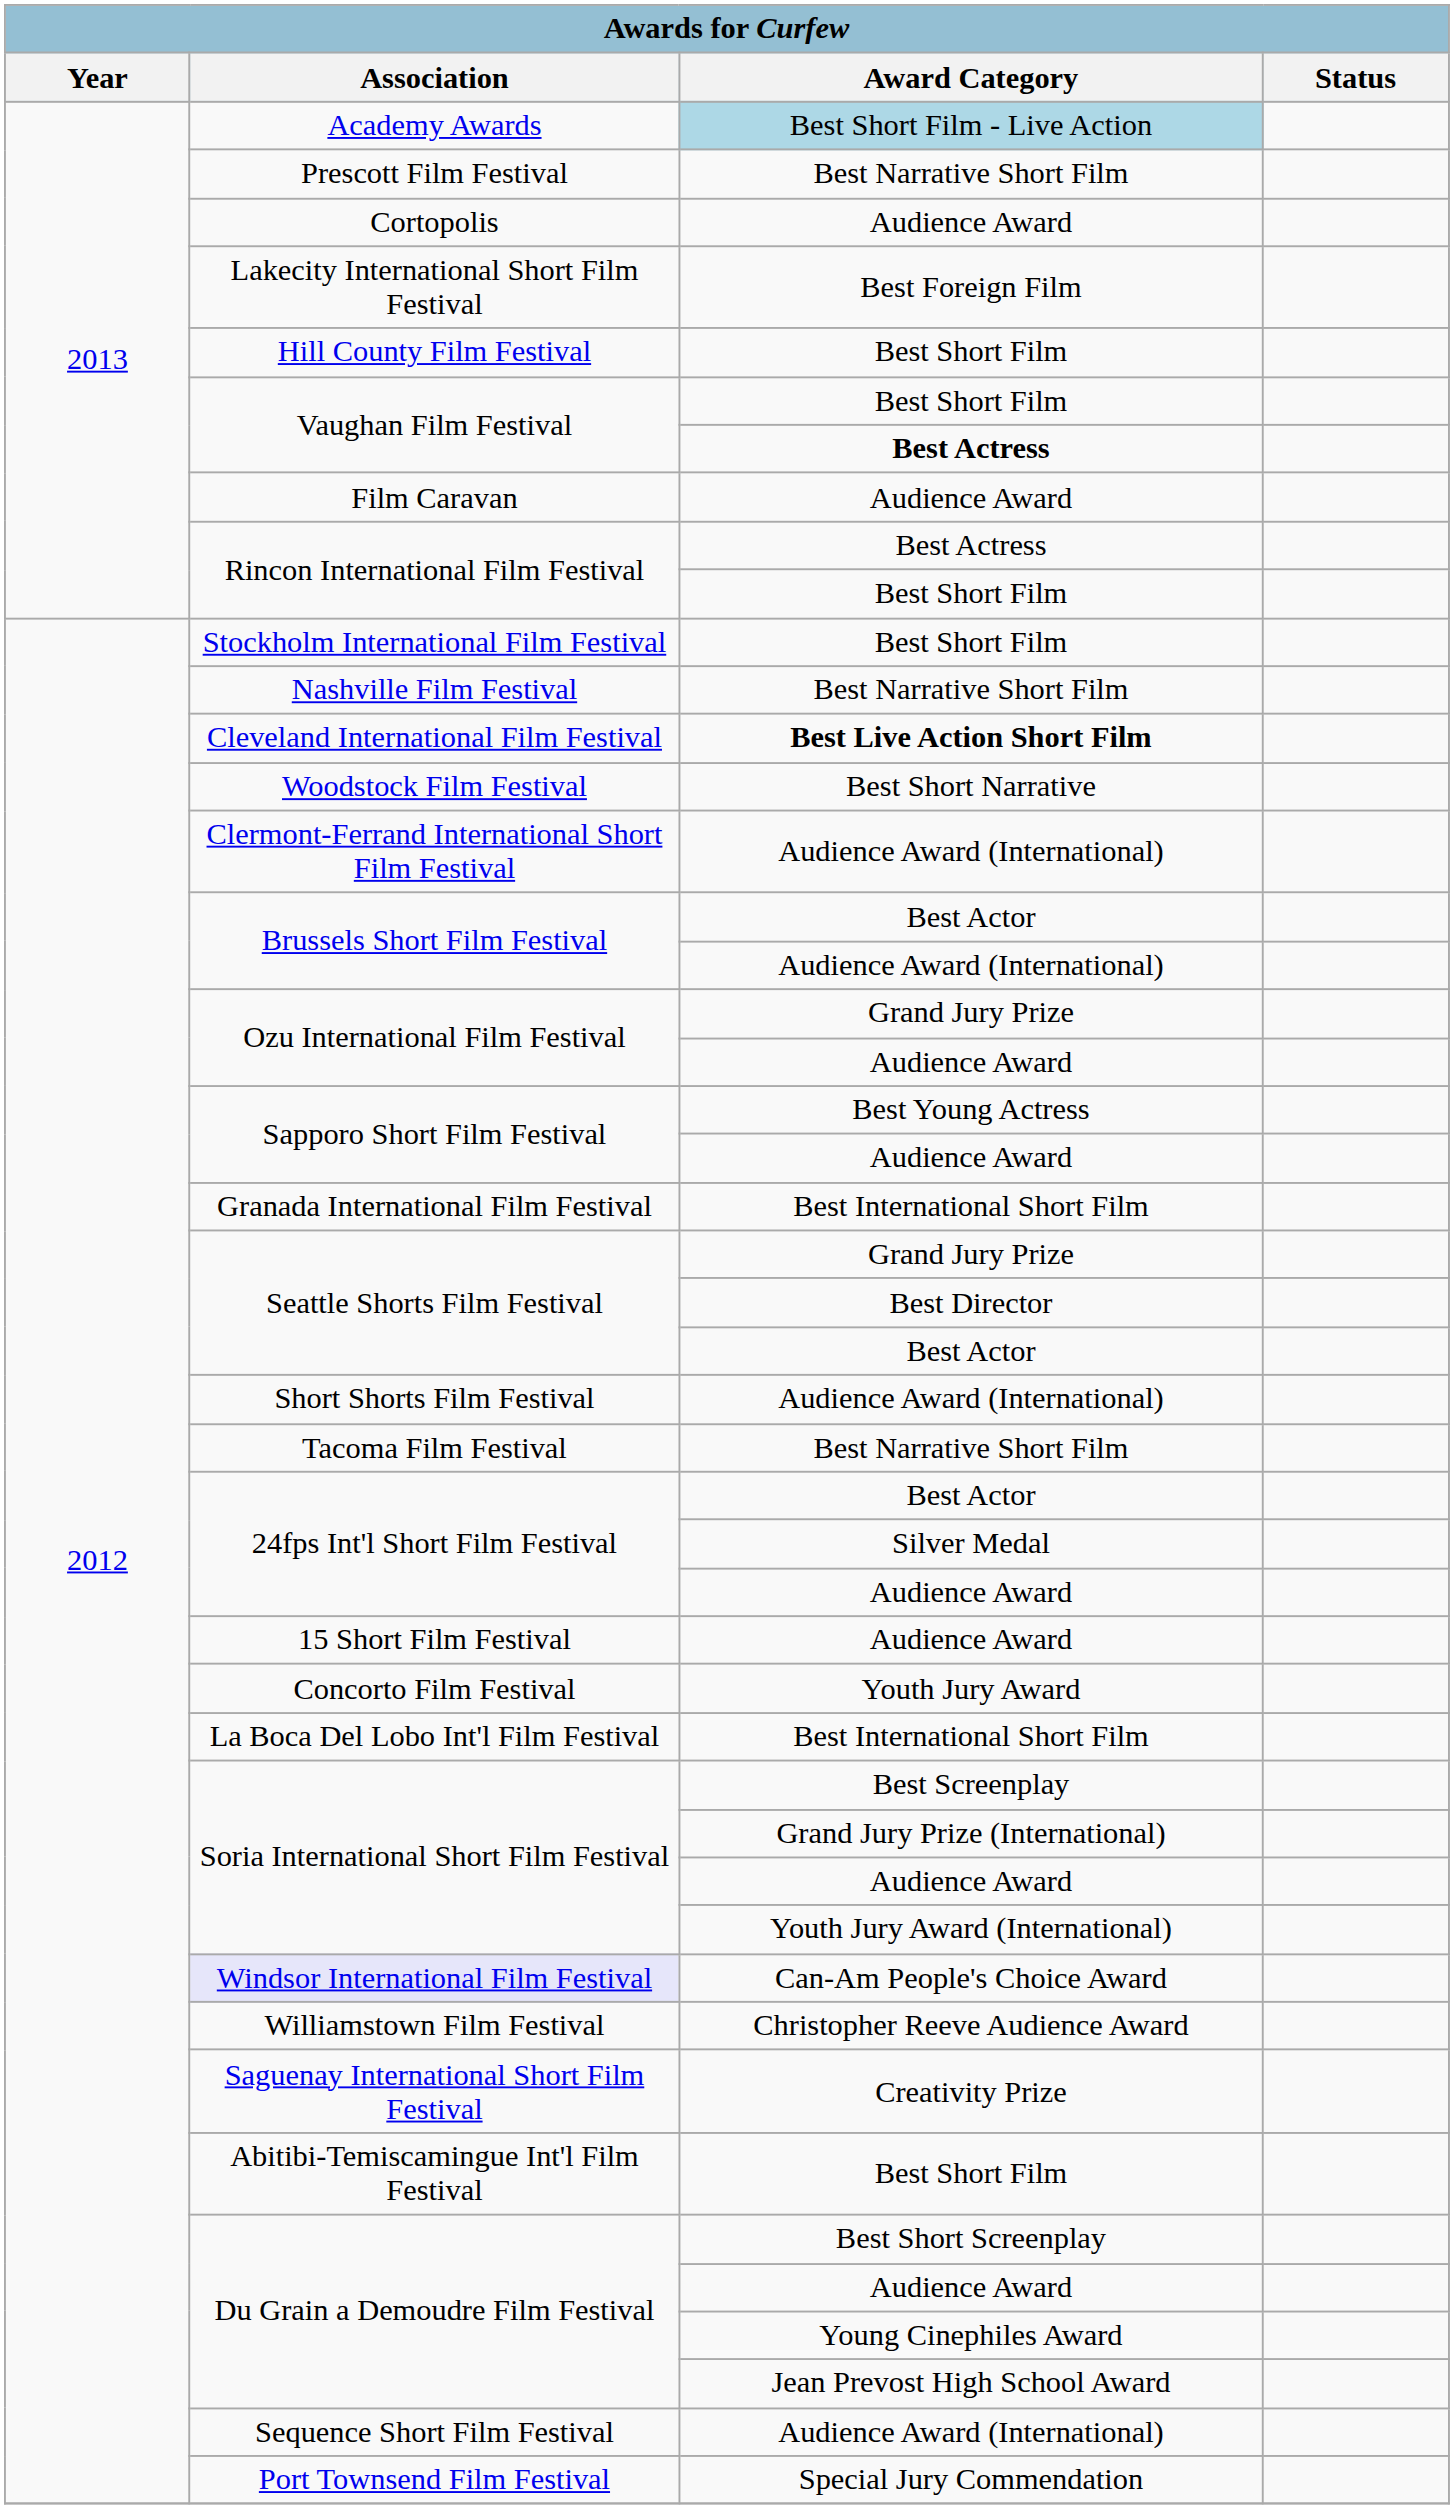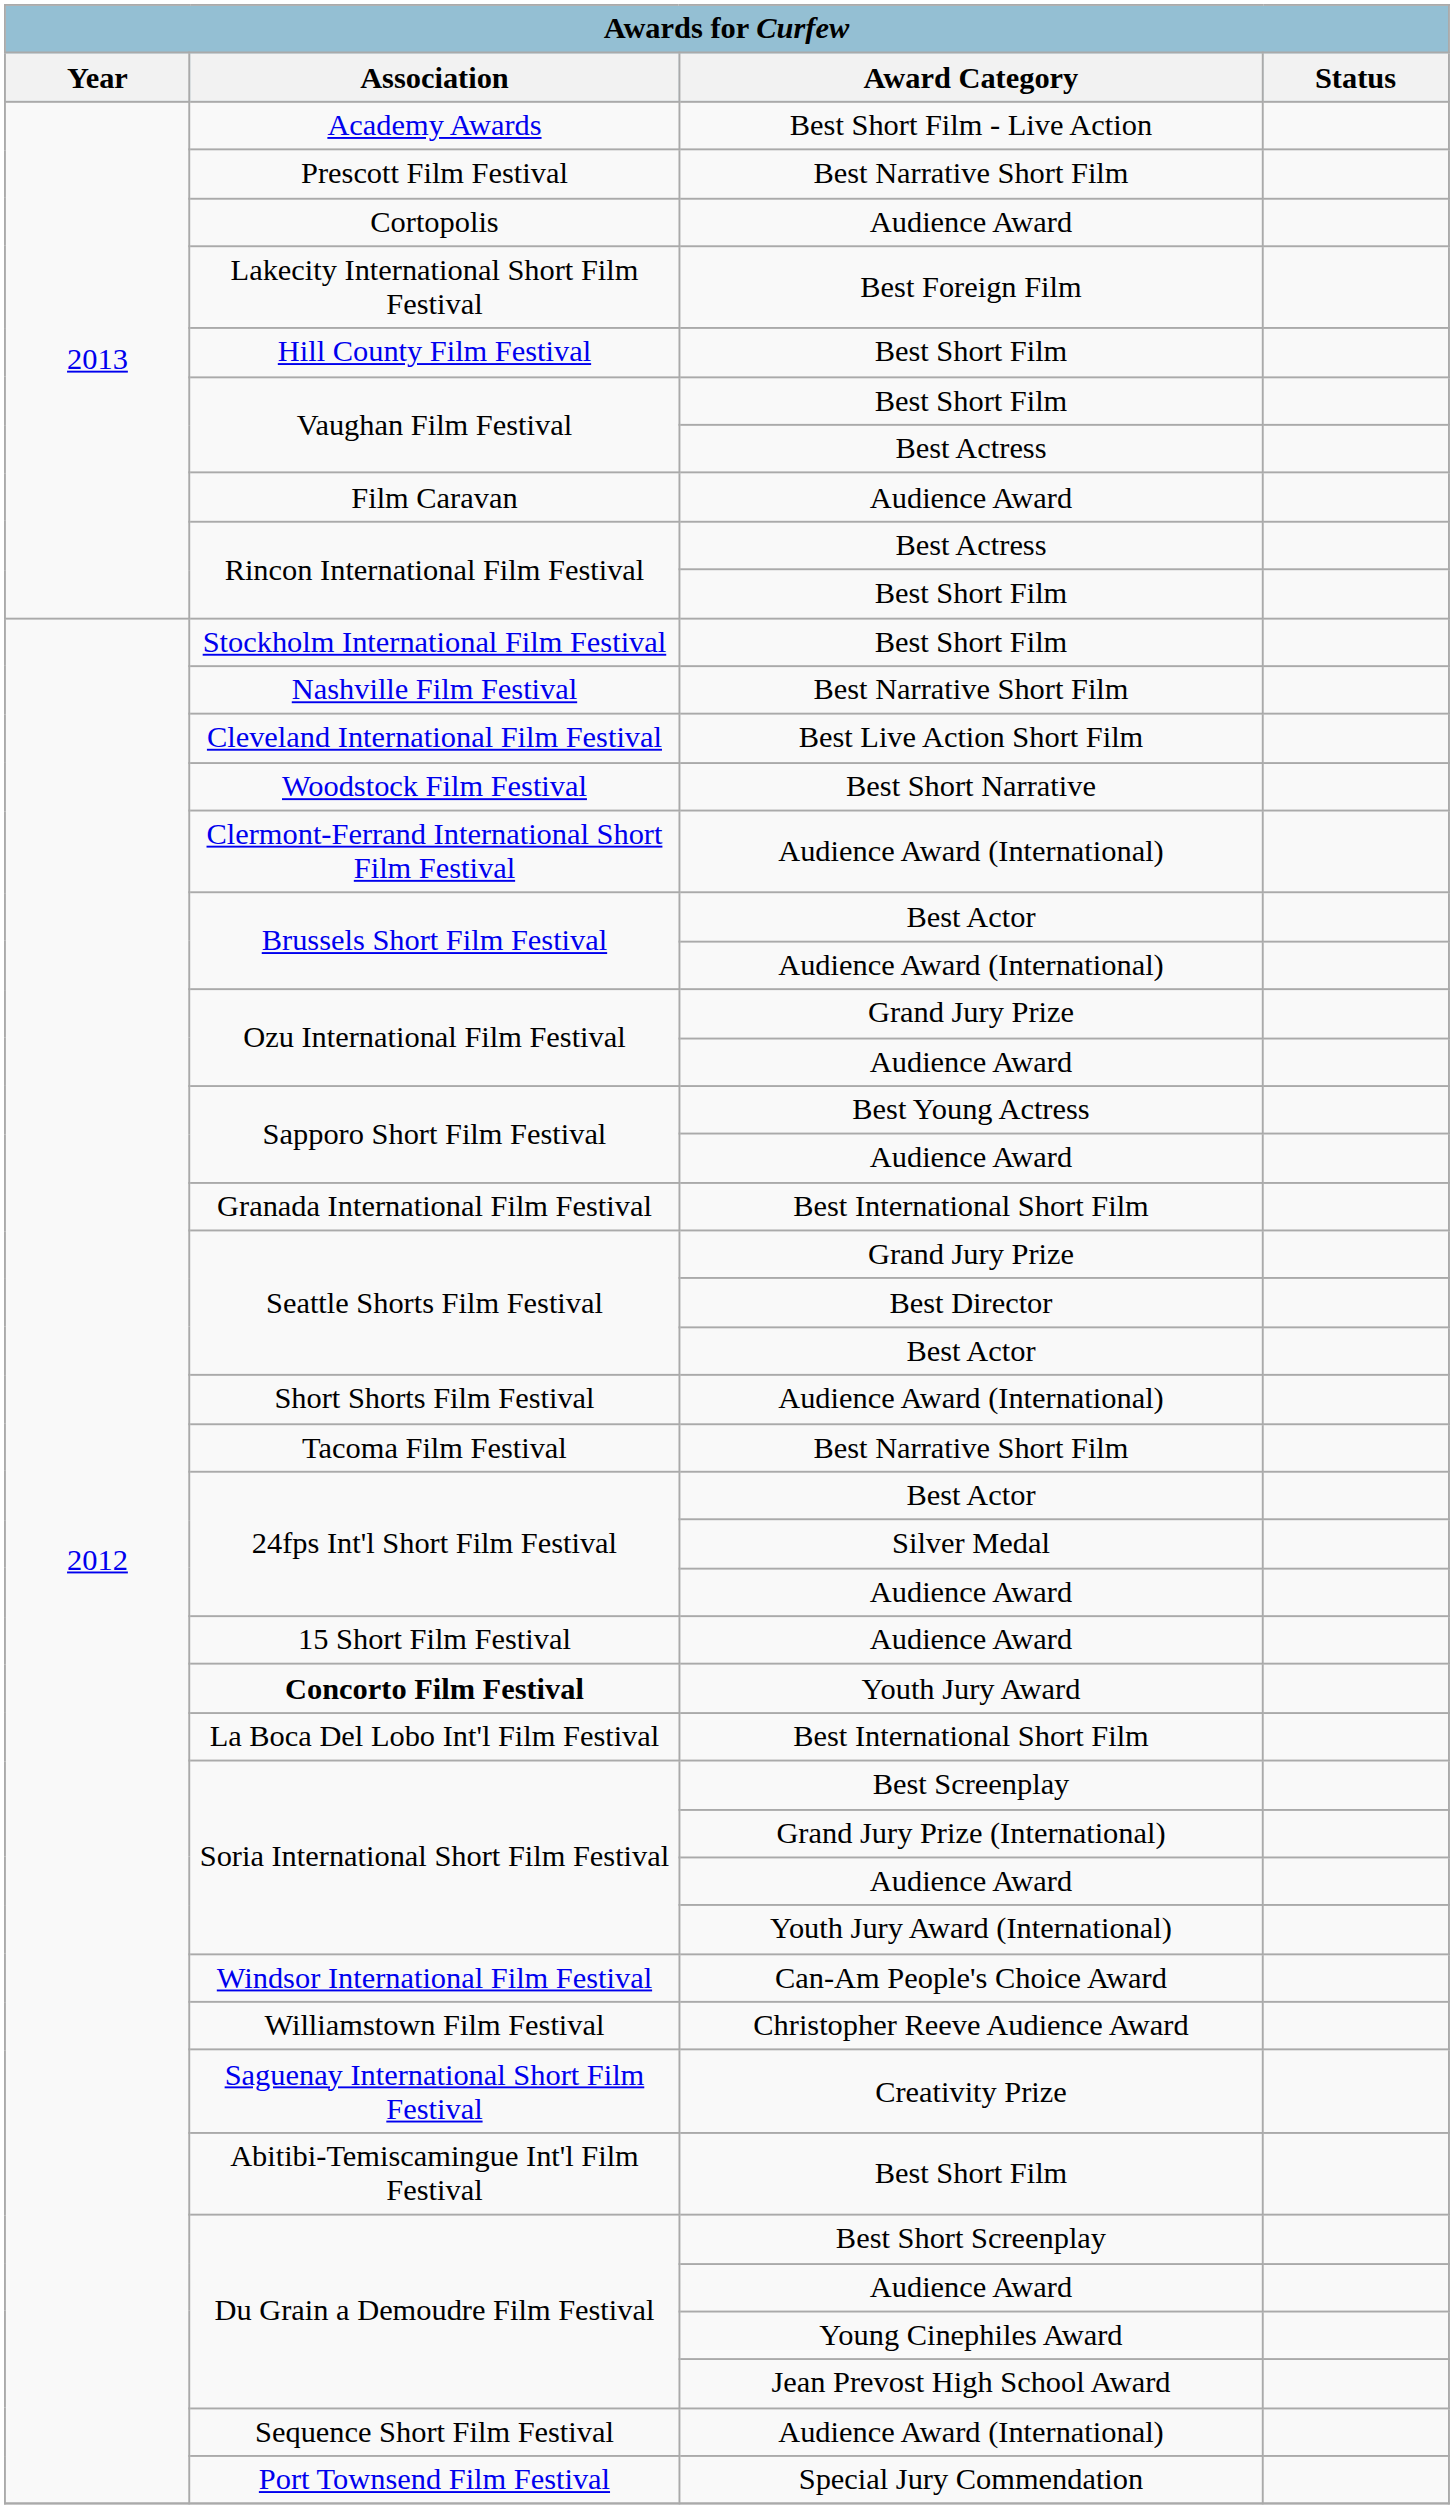(971, 125) lightblue background -> (971, 125) no background
(971, 448) bold -> (971, 448) normal
(971, 737) bold -> (971, 737) normal
(434, 1688) normal -> (434, 1688) bold
(434, 1977) lavender background -> (434, 1977) no background
